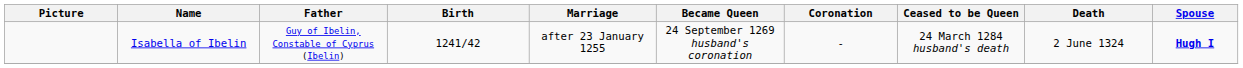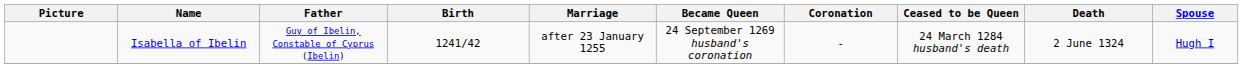(1195, 43) bold -> (1195, 43) normal
